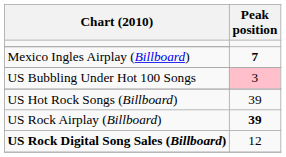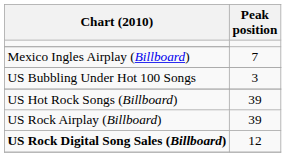(255, 57) bold -> (255, 57) normal
(255, 78) pink background -> (255, 78) no background
(255, 120) bold -> (255, 120) normal
